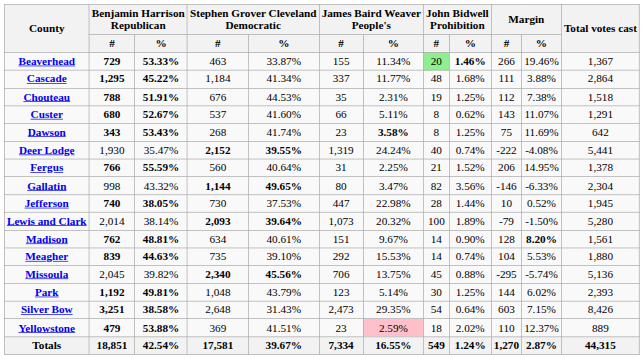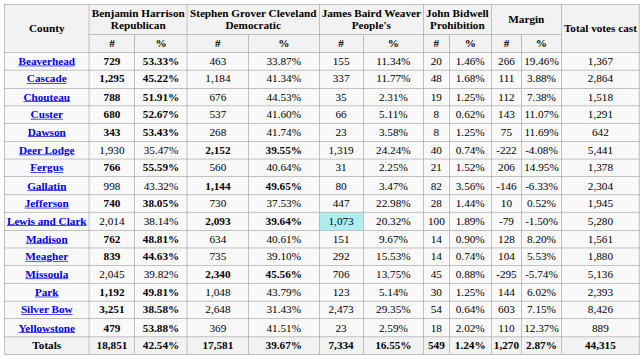(436, 61) lightgreen background -> (436, 61) no background
(470, 61) bold -> (470, 61) normal
(393, 132) bold -> (393, 132) normal
(341, 221) no background -> (341, 221) paleturquoise background
(541, 239) bold -> (541, 239) normal
(393, 327) pink background -> (393, 327) no background
